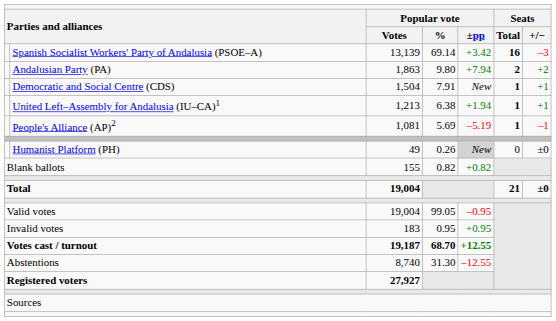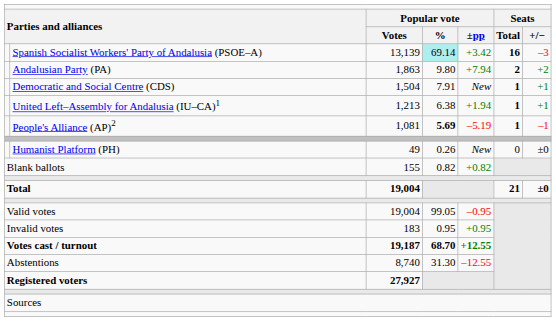(443, 52) no background -> (443, 52) paleturquoise background
(446, 126) normal -> (446, 126) bold
(482, 149) lightgrey background -> (482, 149) no background
